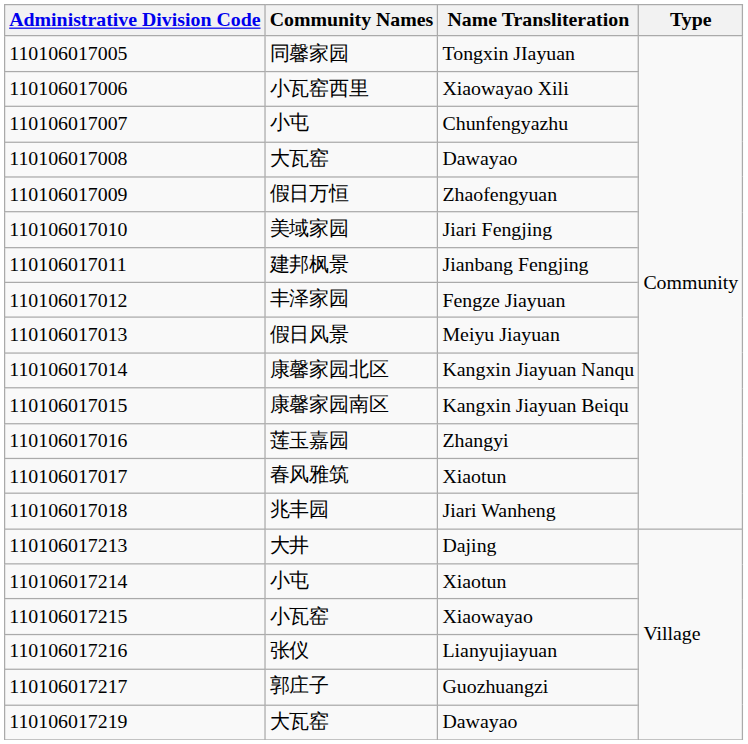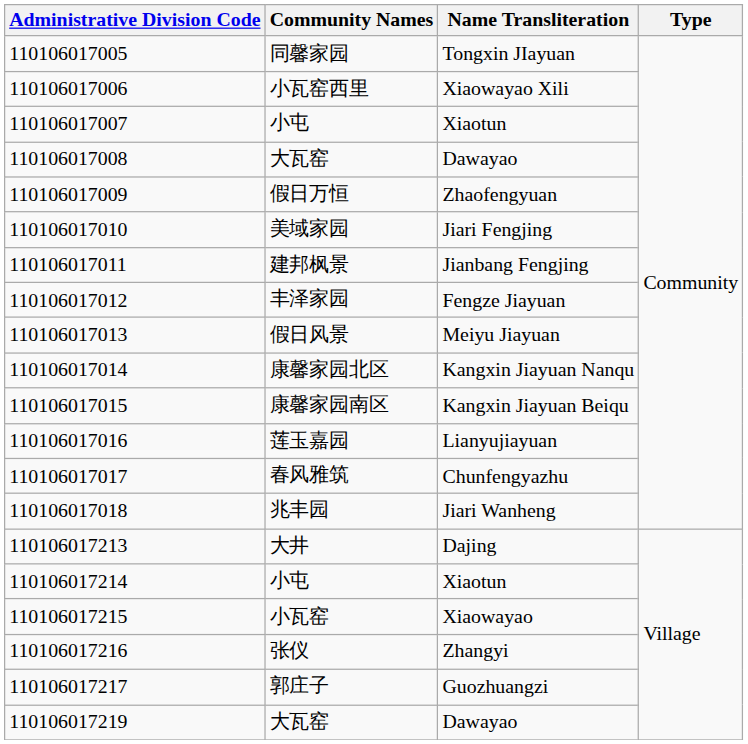(505, 123) Chunfengyazhu -> (474, 123) Xiaotun
(476, 440) Zhangyi -> (500, 440) Lianyujiayuan
(474, 475) Xiaotun -> (505, 475) Chunfengyazhu
(500, 651) Lianyujiayuan -> (476, 651) Zhangyi
